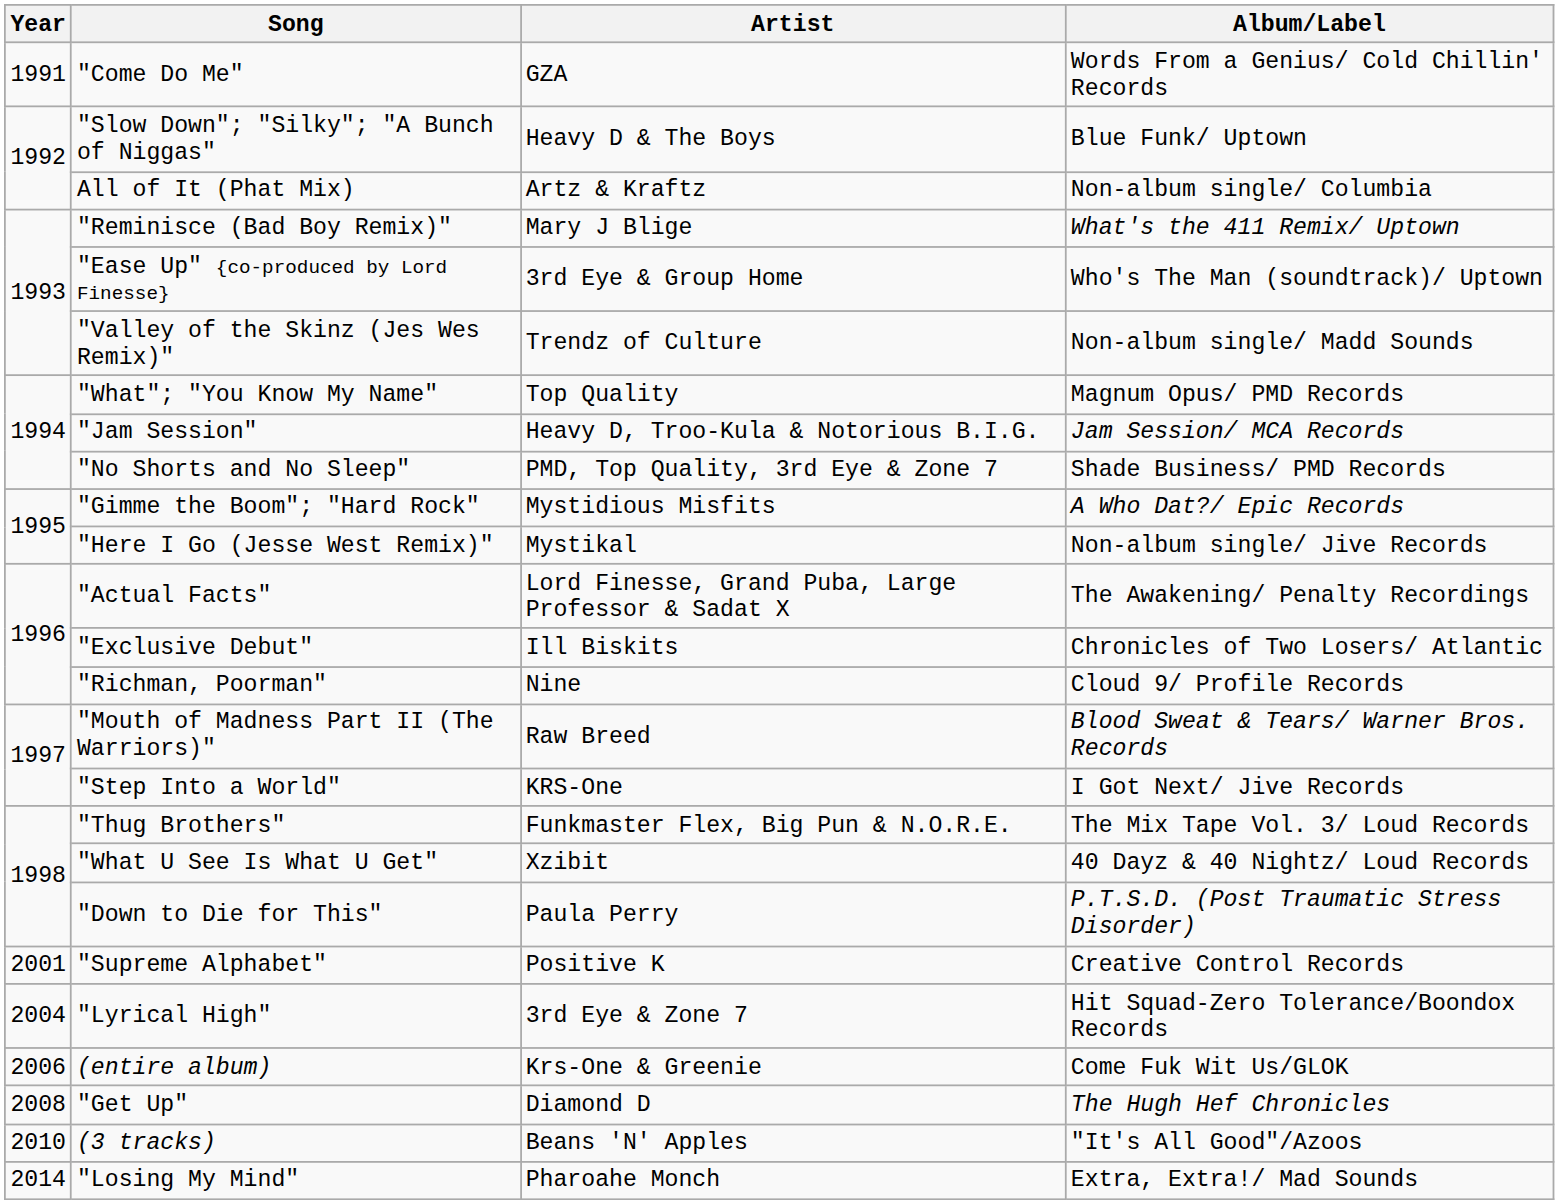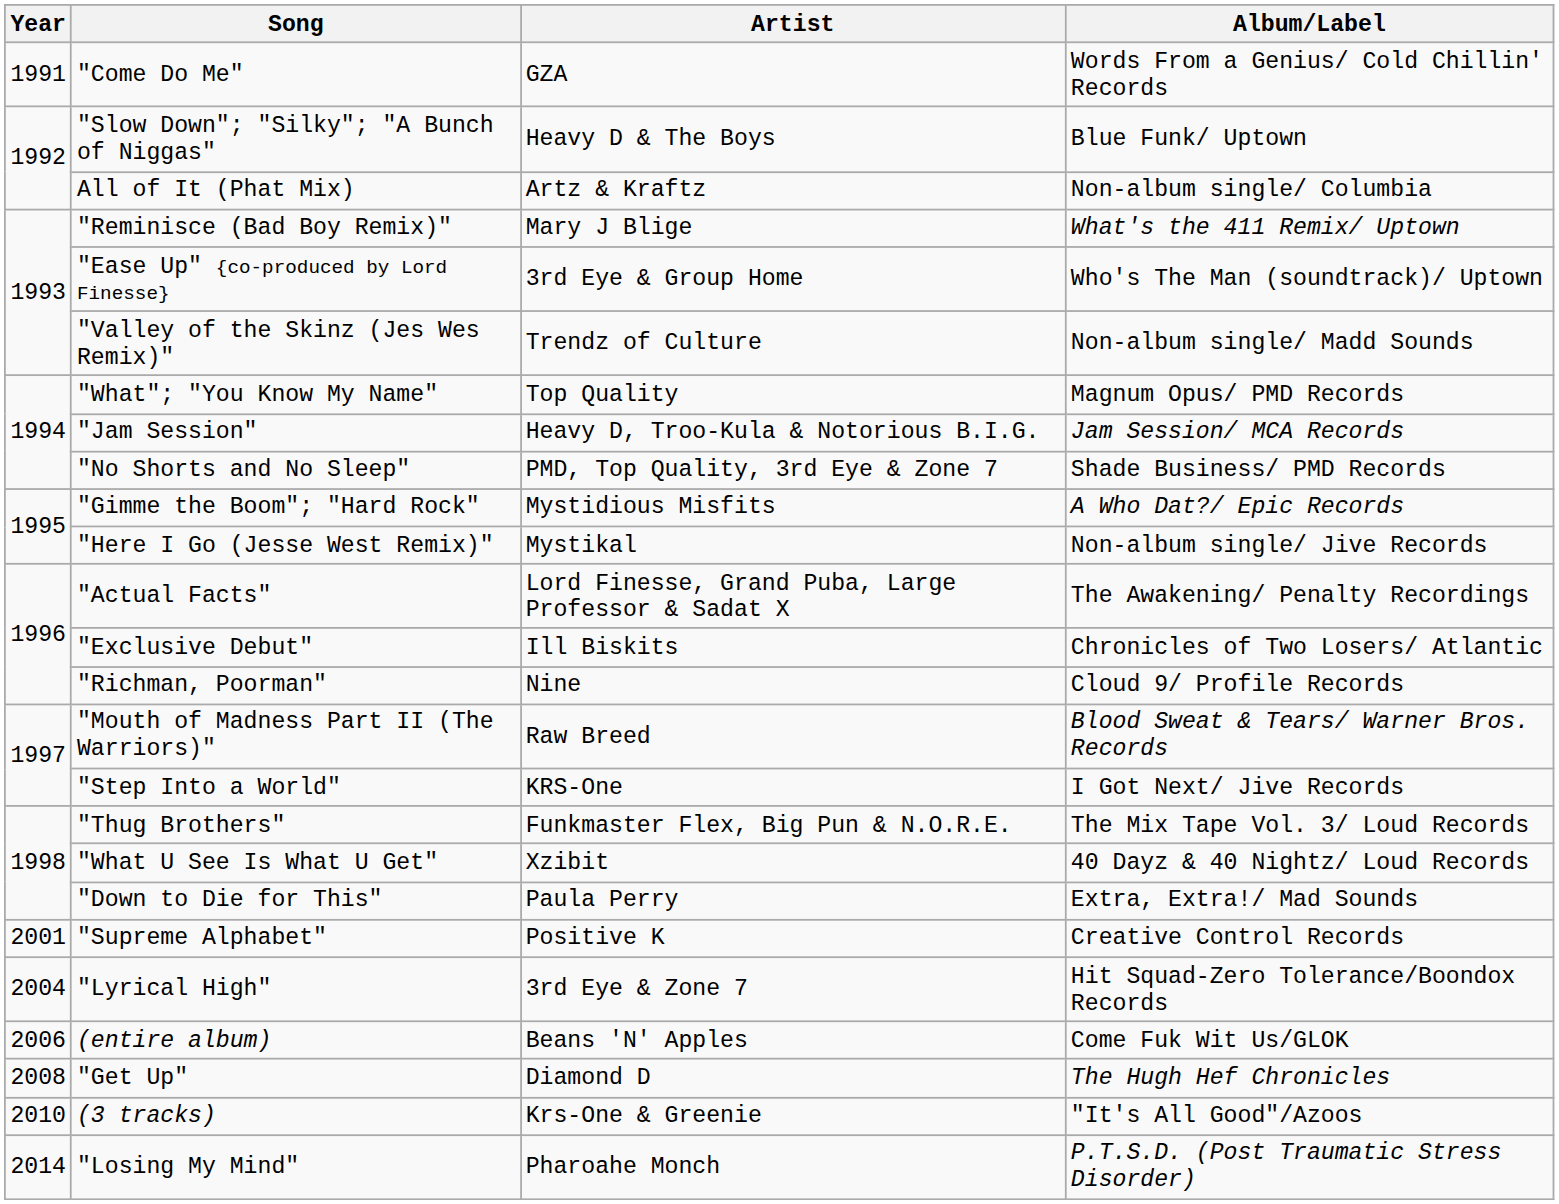(1286, 914) P.T.S.D. (Post Traumatic Stress Disorder) -> (1244, 901) Extra, Extra!/ Mad Sounds
(644, 1067) Krs-One & Greenie -> (637, 1040) Beans 'N' Apples
(637, 1142) Beans 'N' Apples -> (644, 1116) Krs-One & Greenie
(1244, 1180) Extra, Extra!/ Mad Sounds -> (1286, 1167) P.T.S.D. (Post Traumatic Stress Disorder)
